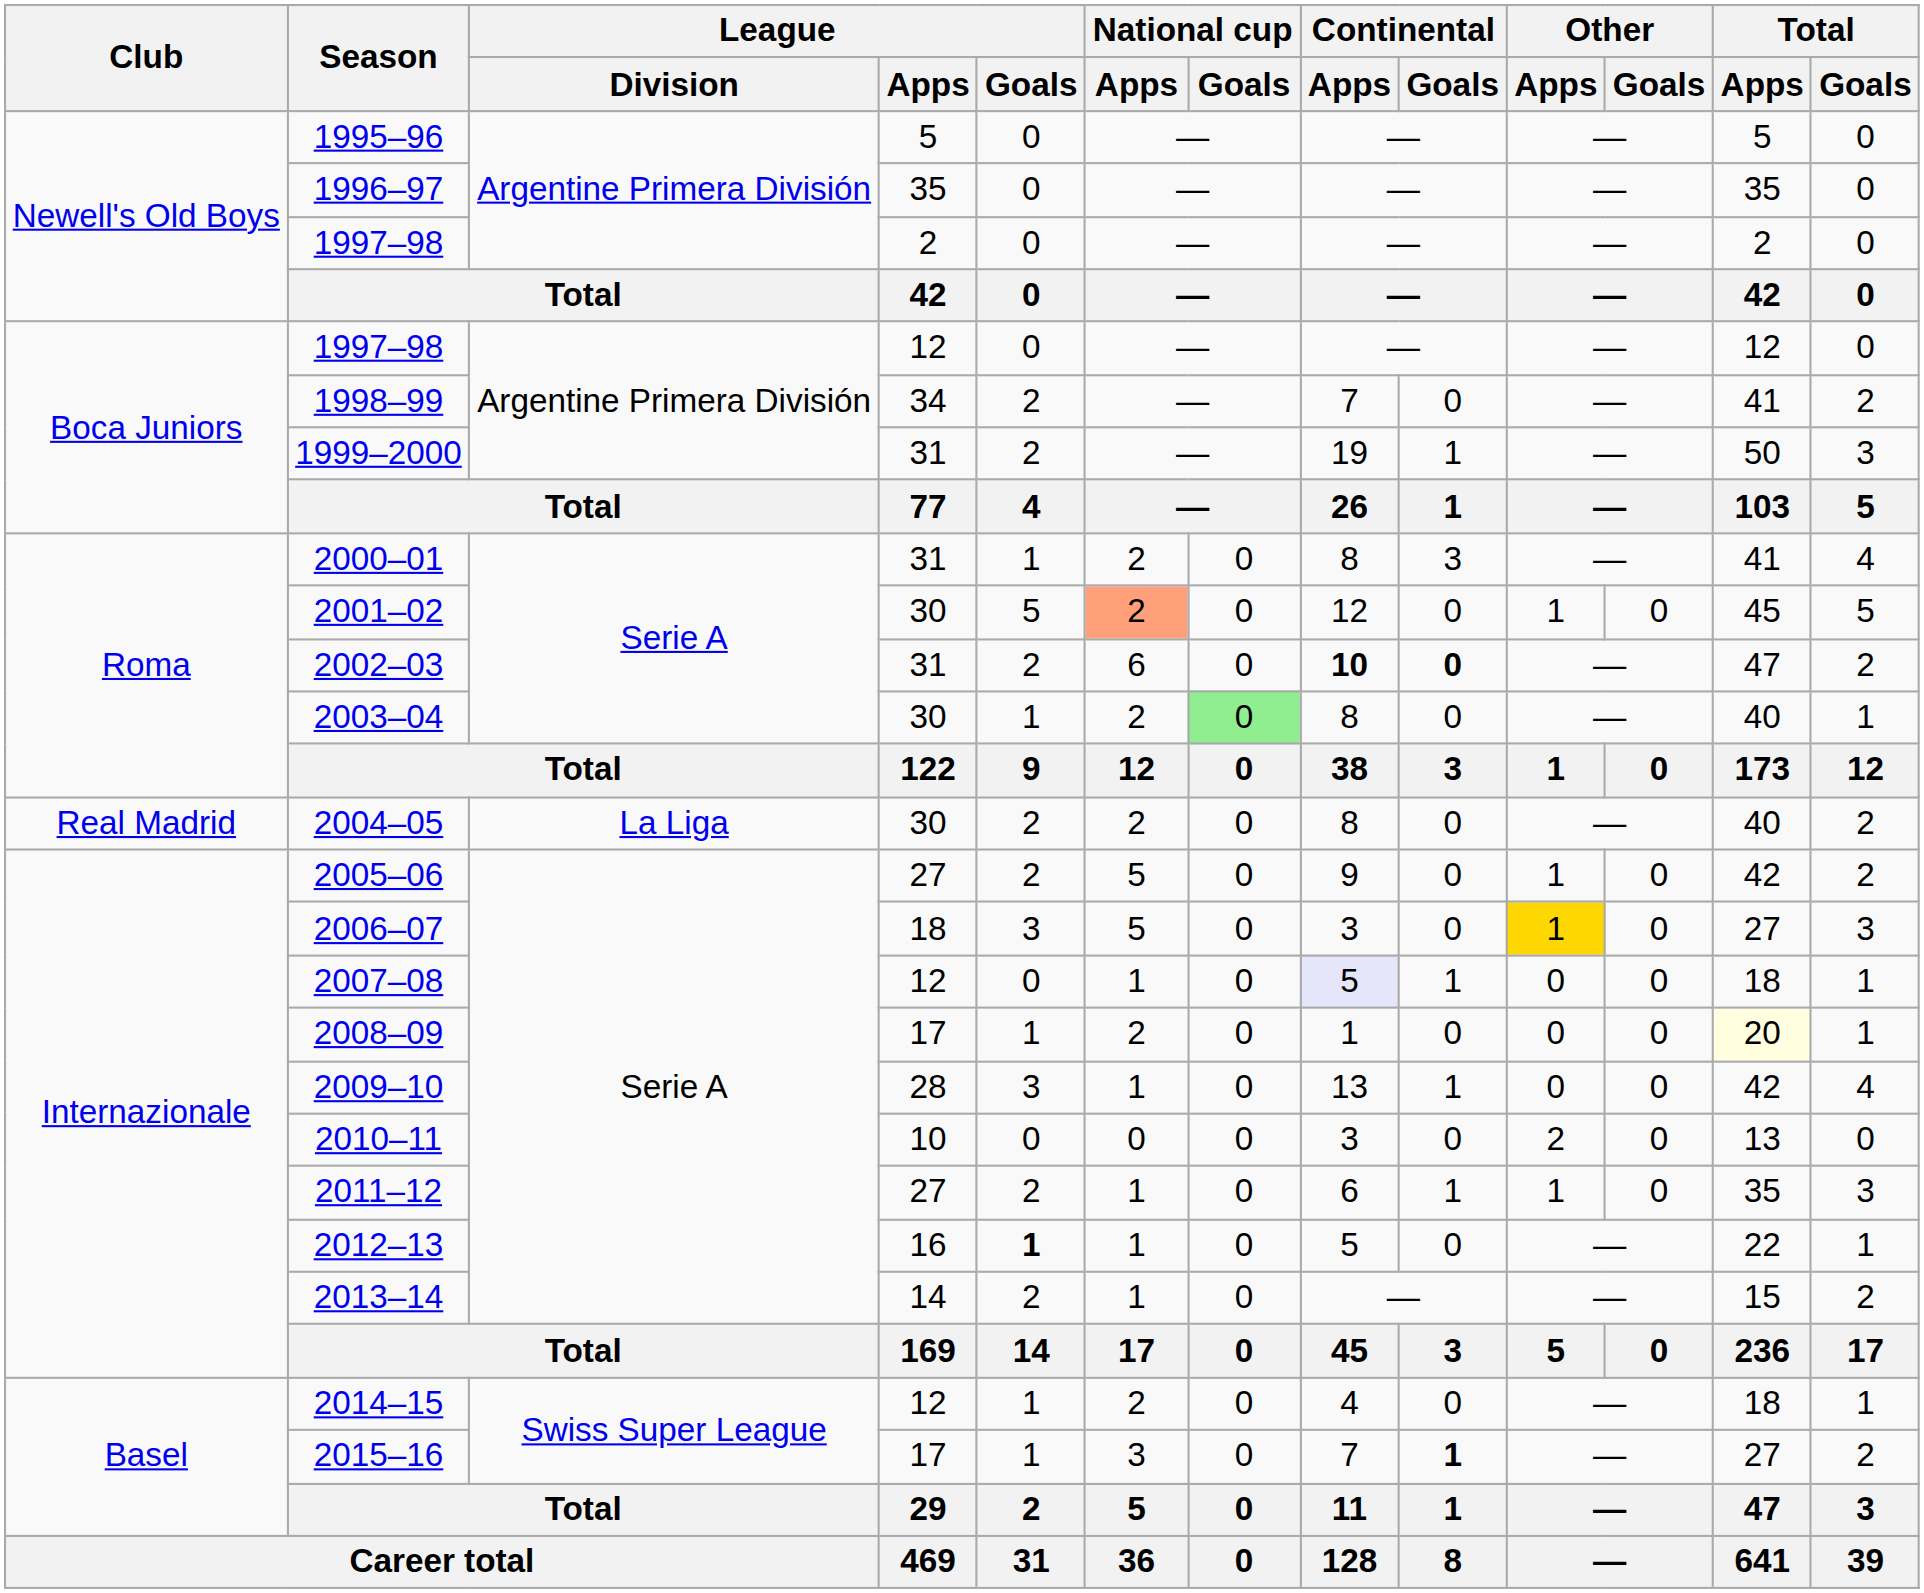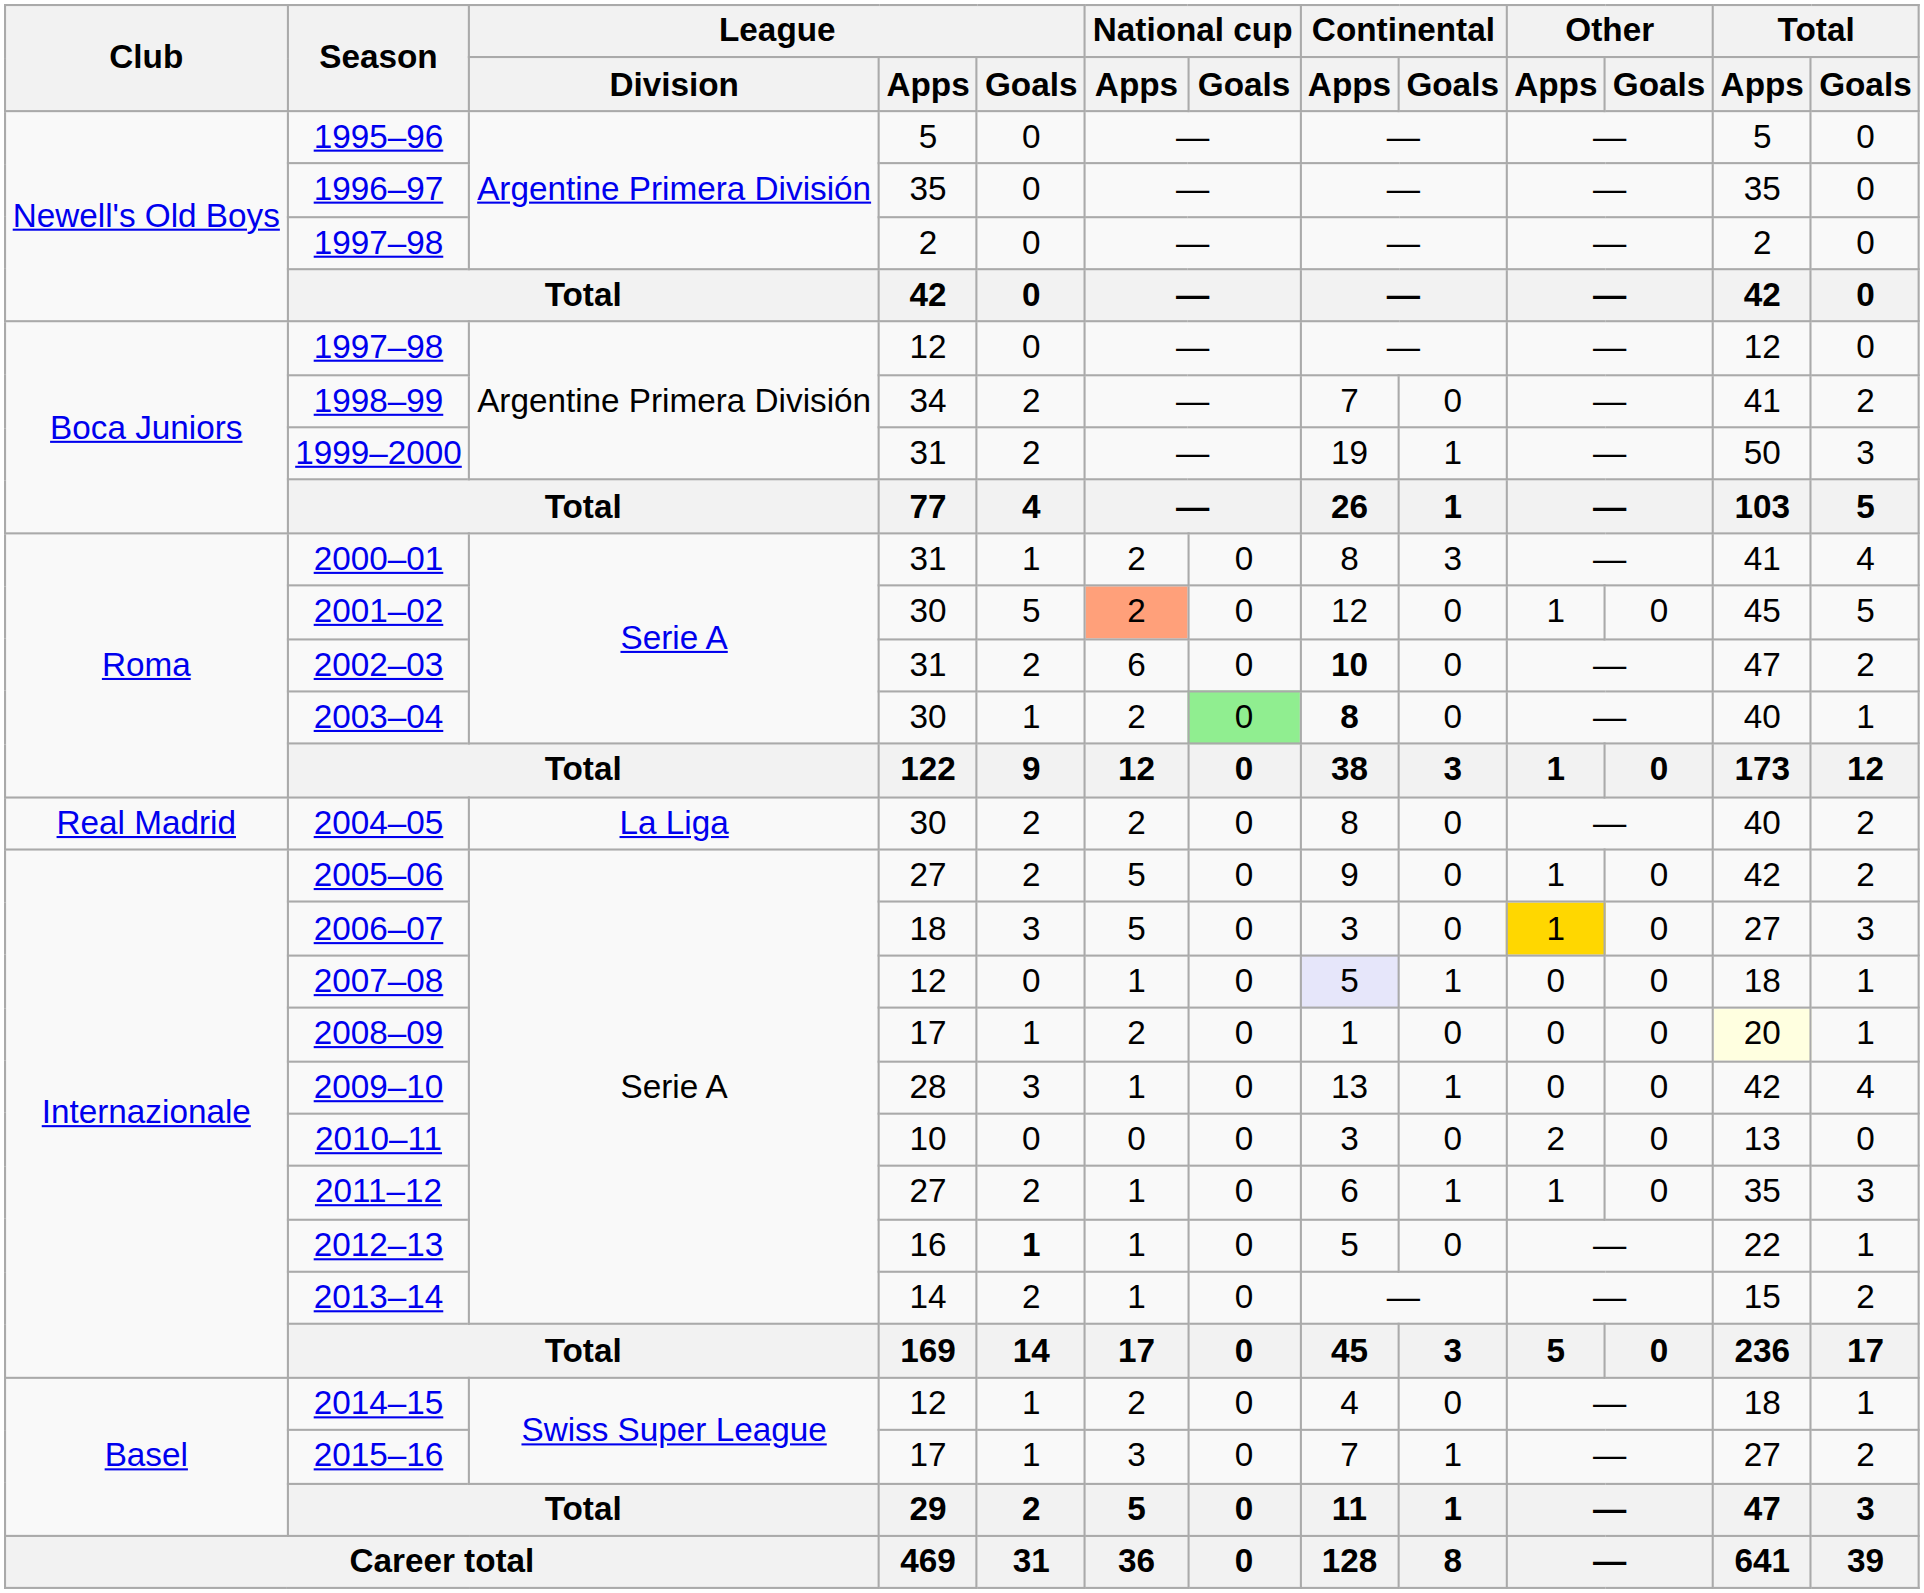(1453, 664) bold -> (1453, 664) normal
(1349, 717) normal -> (1349, 717) bold
(1453, 1455) bold -> (1453, 1455) normal
